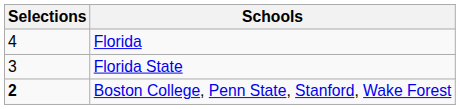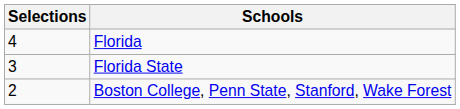(12, 91) bold -> (12, 91) normal
